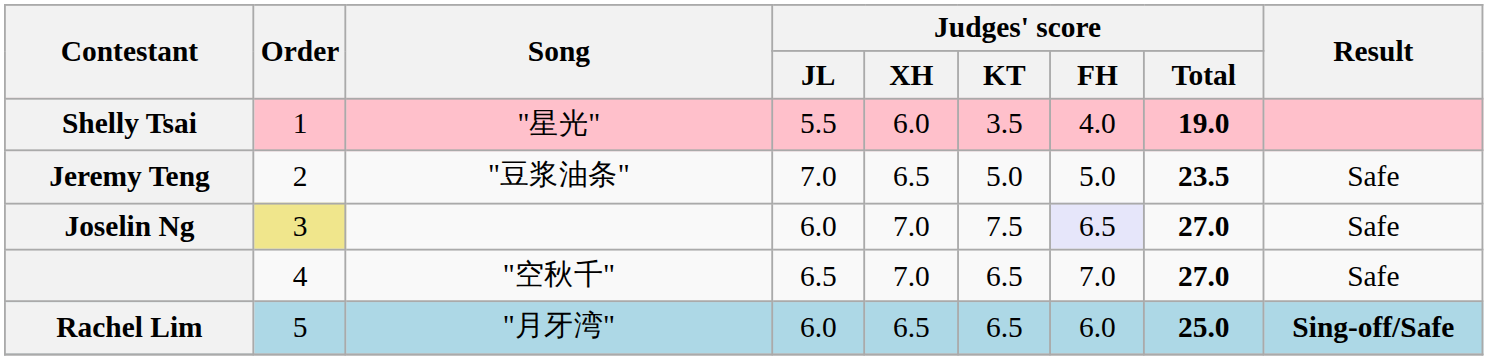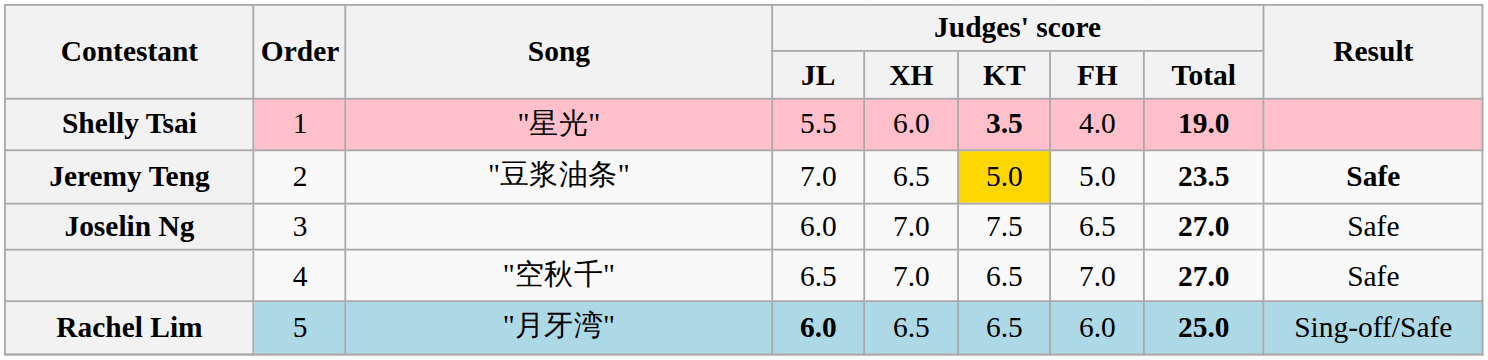(1004, 123) normal -> (1004, 123) bold
(1004, 176) no background -> (1004, 176) gold background
(1373, 176) normal -> (1373, 176) bold
(300, 225) khaki background -> (300, 225) no background
(1097, 225) lavender background -> (1097, 225) no background
(818, 327) normal -> (818, 327) bold
(1373, 327) bold -> (1373, 327) normal
